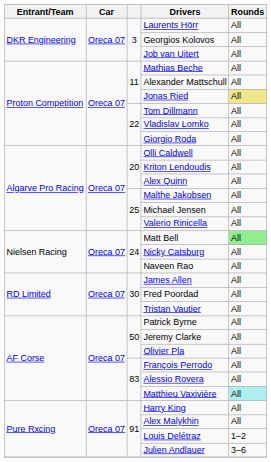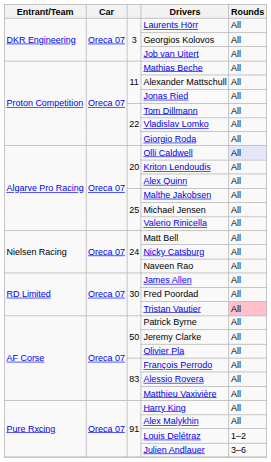(236, 96) khaki background -> (236, 96) no background
(236, 152) no background -> (236, 152) lavender background
(236, 237) lightgreen background -> (236, 237) no background
(236, 308) no background -> (236, 308) pink background
(236, 393) paleturquoise background -> (236, 393) no background
